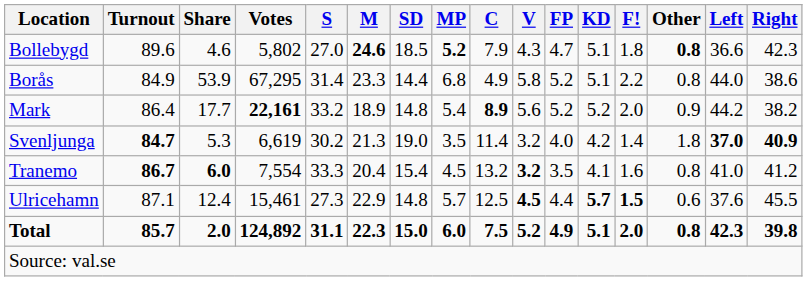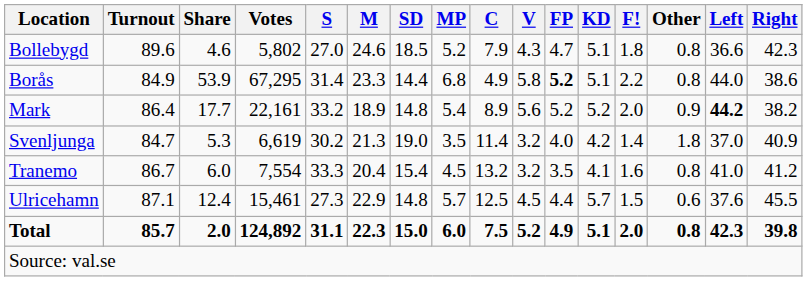(369, 49) bold -> (369, 49) normal
(454, 49) bold -> (454, 49) normal
(689, 49) bold -> (689, 49) normal
(561, 79) normal -> (561, 79) bold
(275, 110) bold -> (275, 110) normal
(496, 110) bold -> (496, 110) normal
(727, 110) normal -> (727, 110) bold
(158, 140) bold -> (158, 140) normal
(727, 140) bold -> (727, 140) normal
(781, 140) bold -> (781, 140) normal
(158, 170) bold -> (158, 170) normal
(219, 170) bold -> (219, 170) normal
(529, 170) bold -> (529, 170) normal
(529, 200) bold -> (529, 200) normal
(599, 200) bold -> (599, 200) normal
(631, 200) bold -> (631, 200) normal
